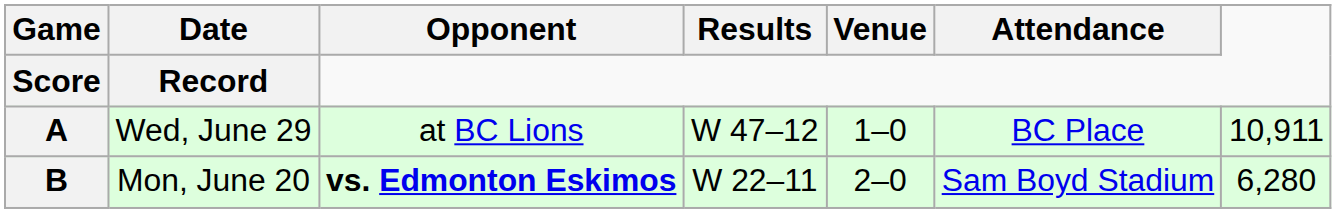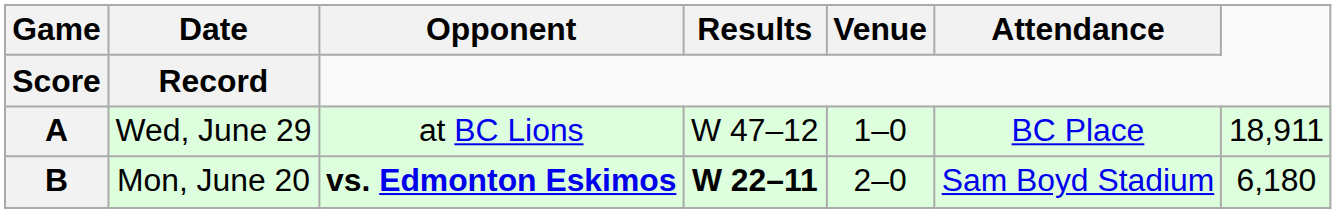(1276, 130) 10,911 -> (1276, 130) 18,911
(755, 181) normal -> (755, 181) bold
(1276, 181) 6,280 -> (1276, 181) 6,180
